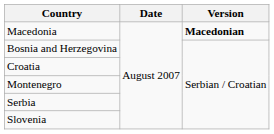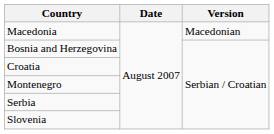(214, 31) bold -> (213, 31) normal
